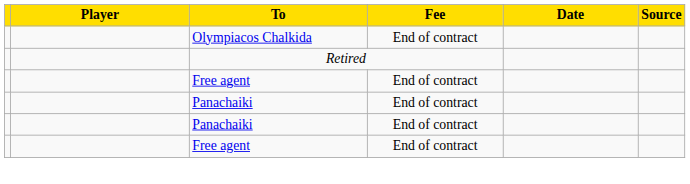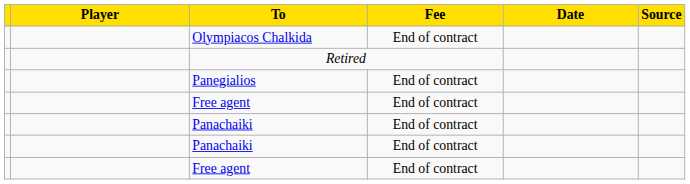+ row: (224, 80)
